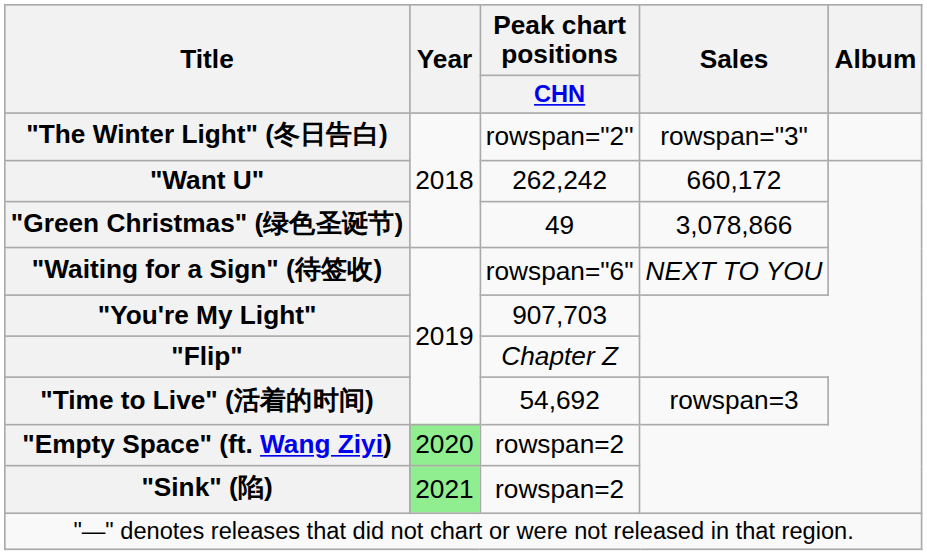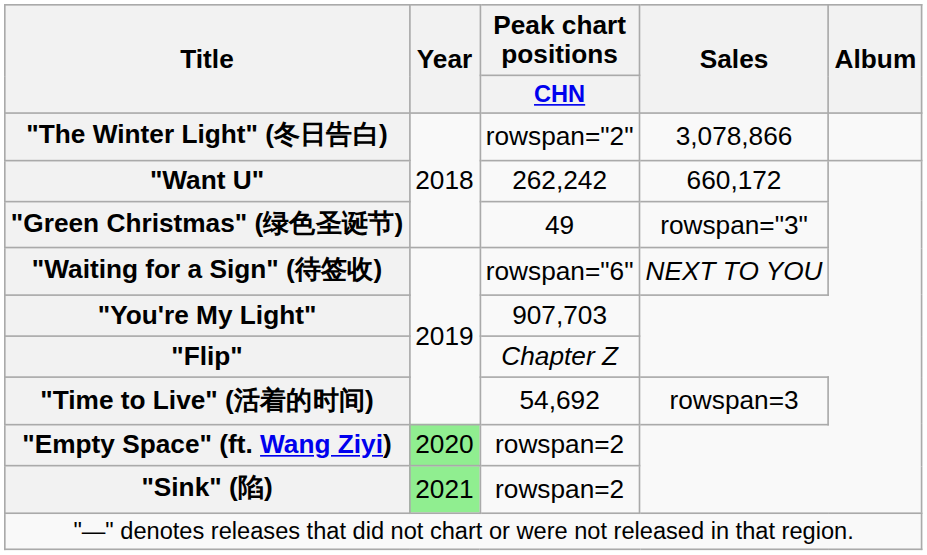(734, 136) rowspan="3" -> (734, 136) 3,078,866
(734, 224) 3,078,866 -> (734, 224) rowspan="3"
